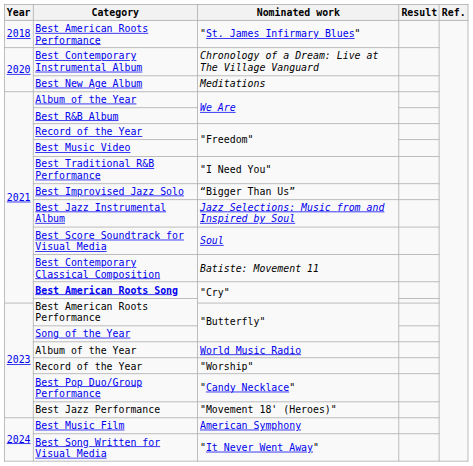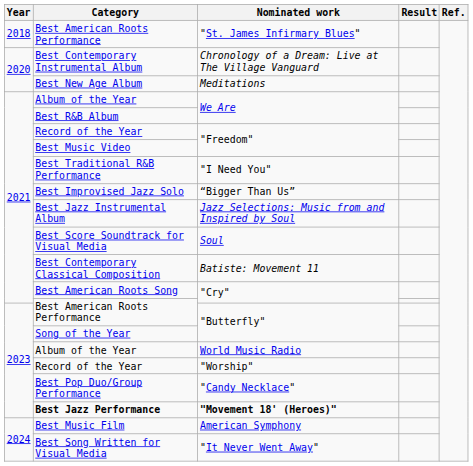(107, 290) bold -> (107, 290) normal
(98, 410) normal -> (98, 410) bold
(268, 410) normal -> (268, 410) bold
